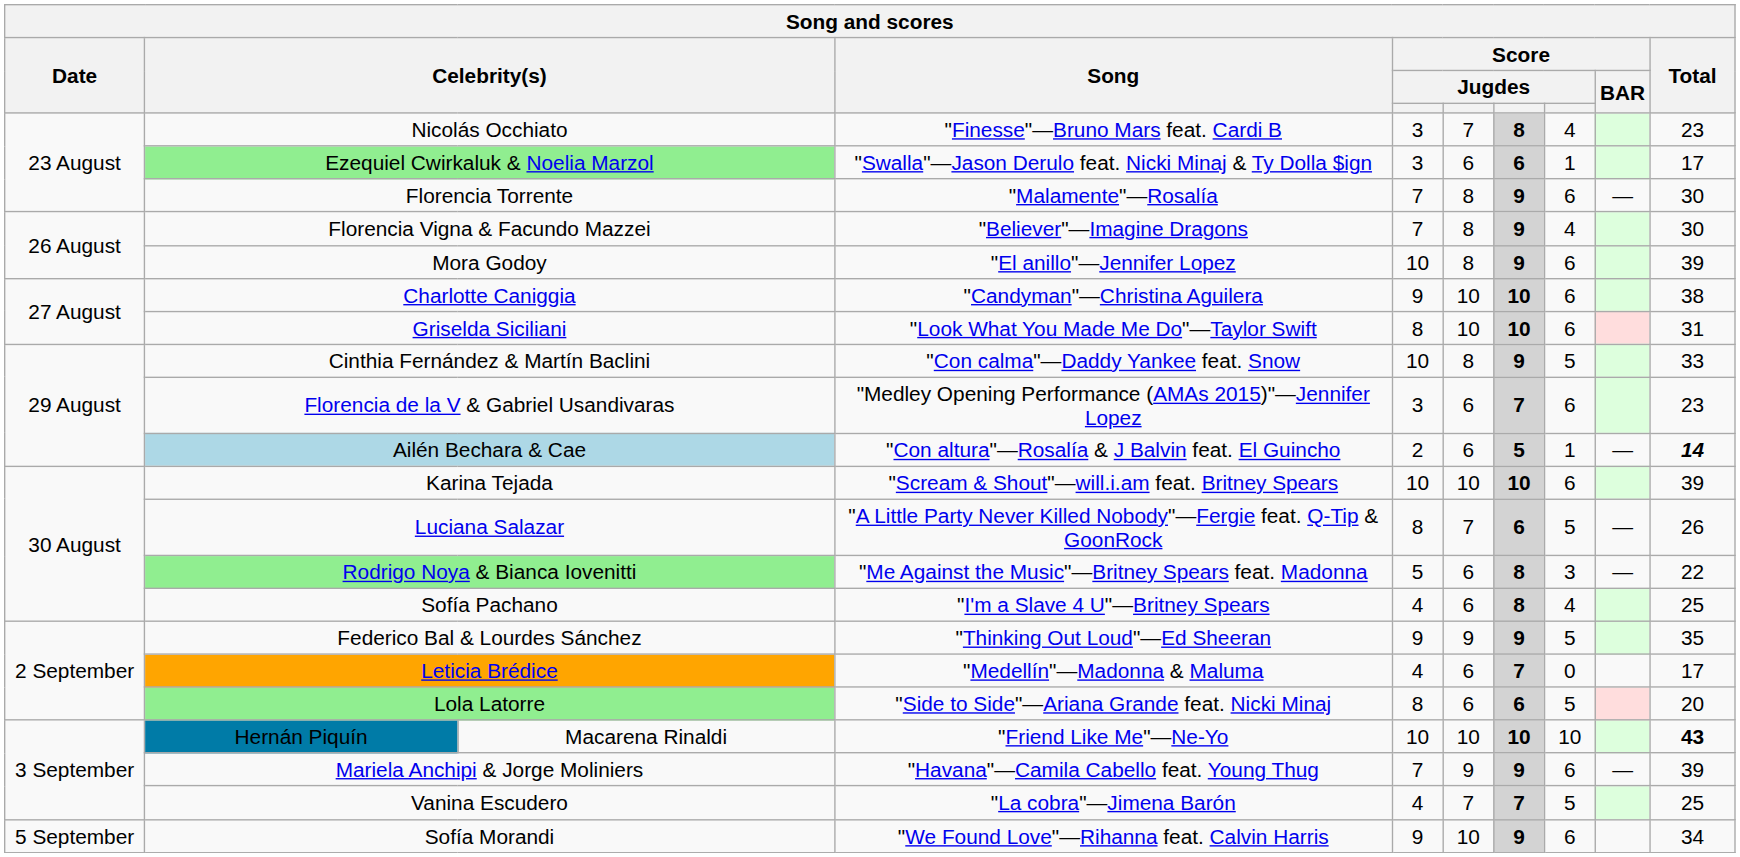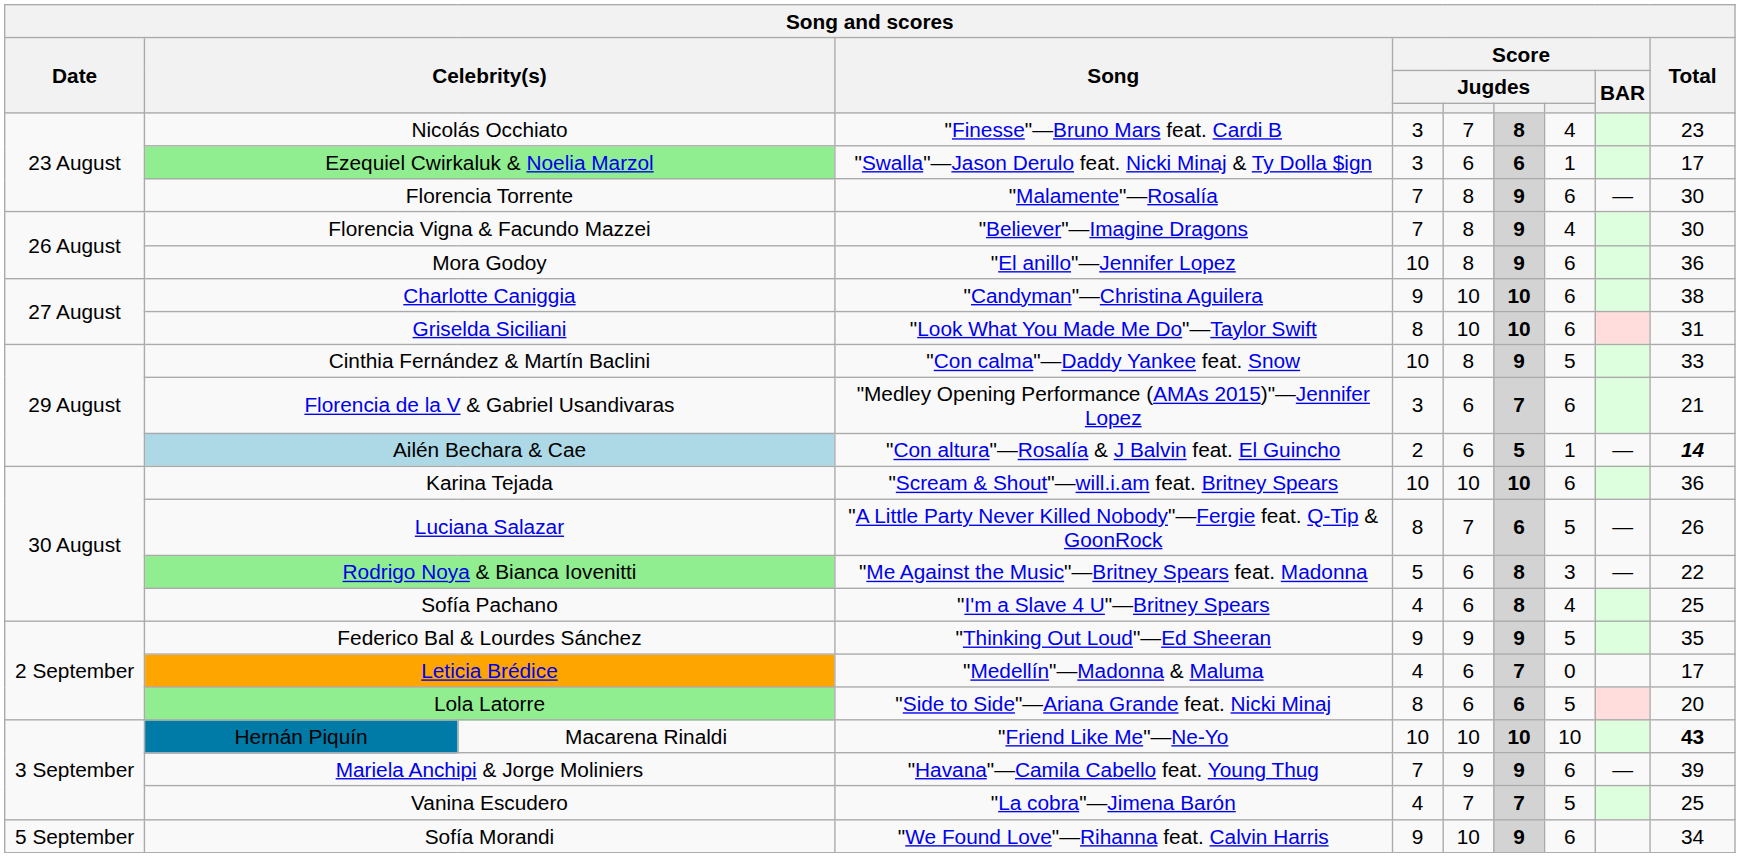(1692, 262) 39 -> (1692, 262) 36
(1692, 405) 23 -> (1692, 405) 21
(1692, 483) 39 -> (1692, 483) 36
